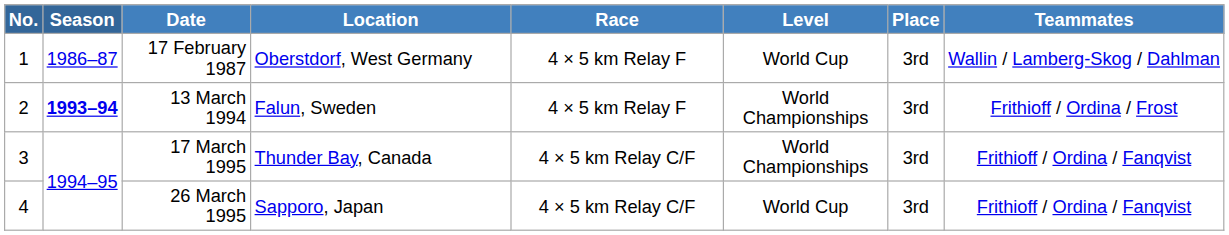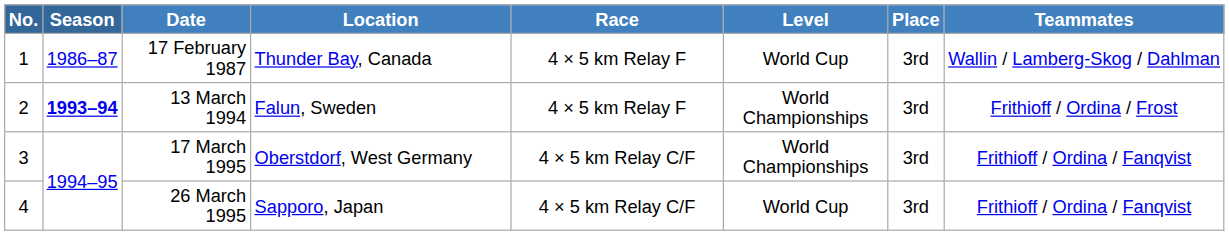(363, 58) Oberstdorf, West Germany -> (343, 58) Thunder Bay, Canada
(343, 157) Thunder Bay, Canada -> (363, 157) Oberstdorf, West Germany
